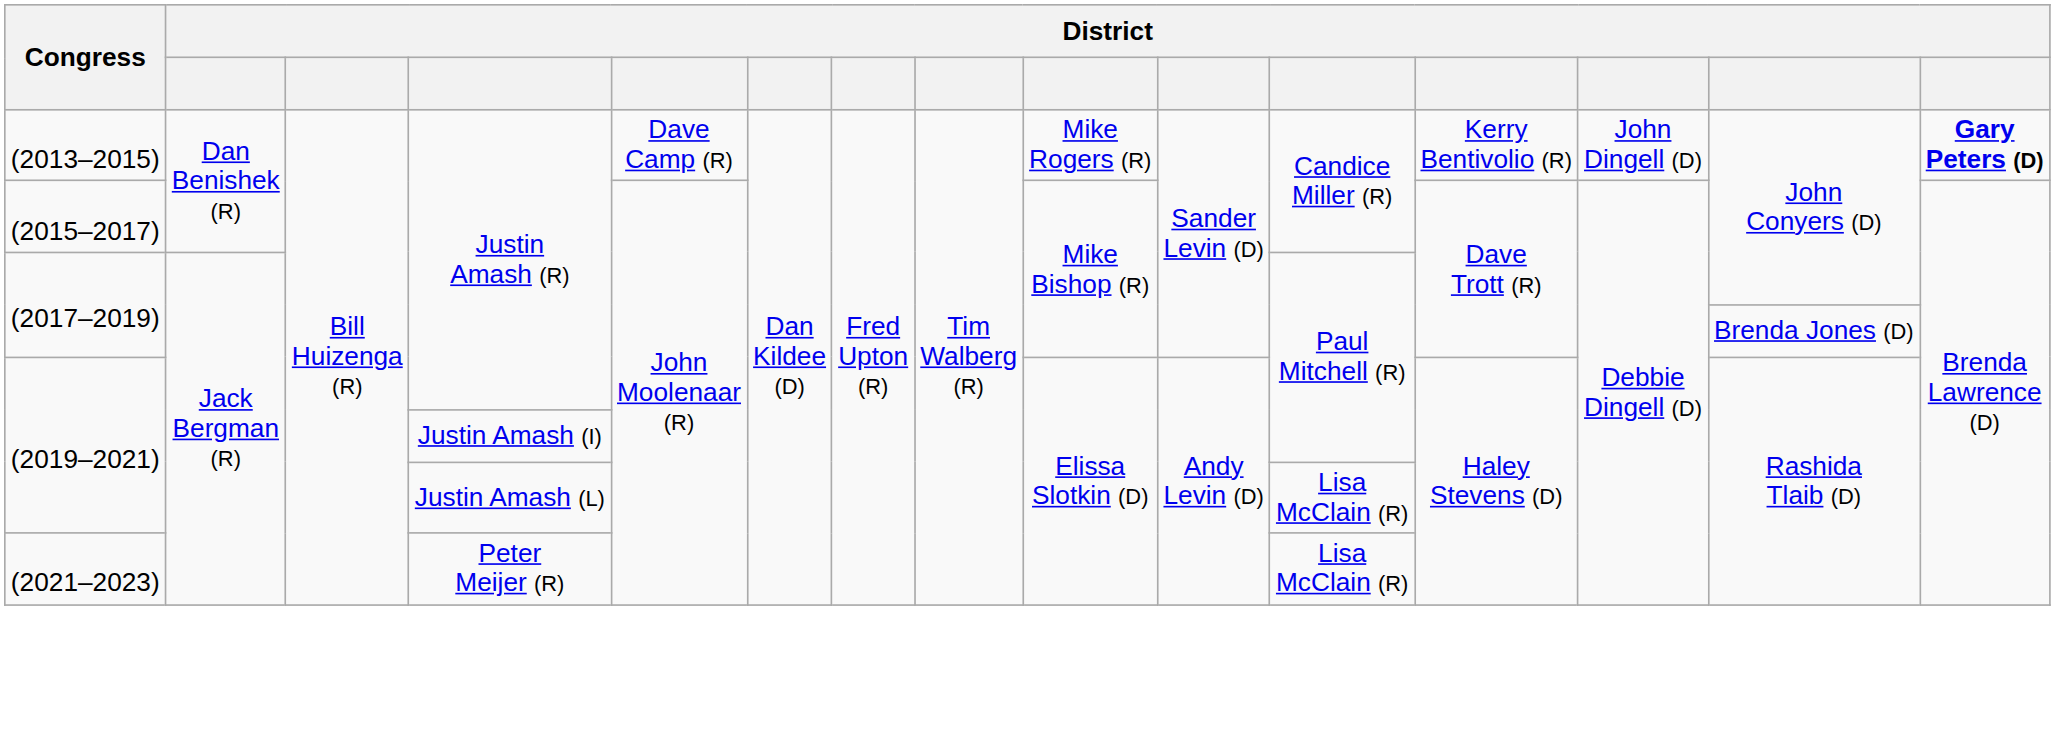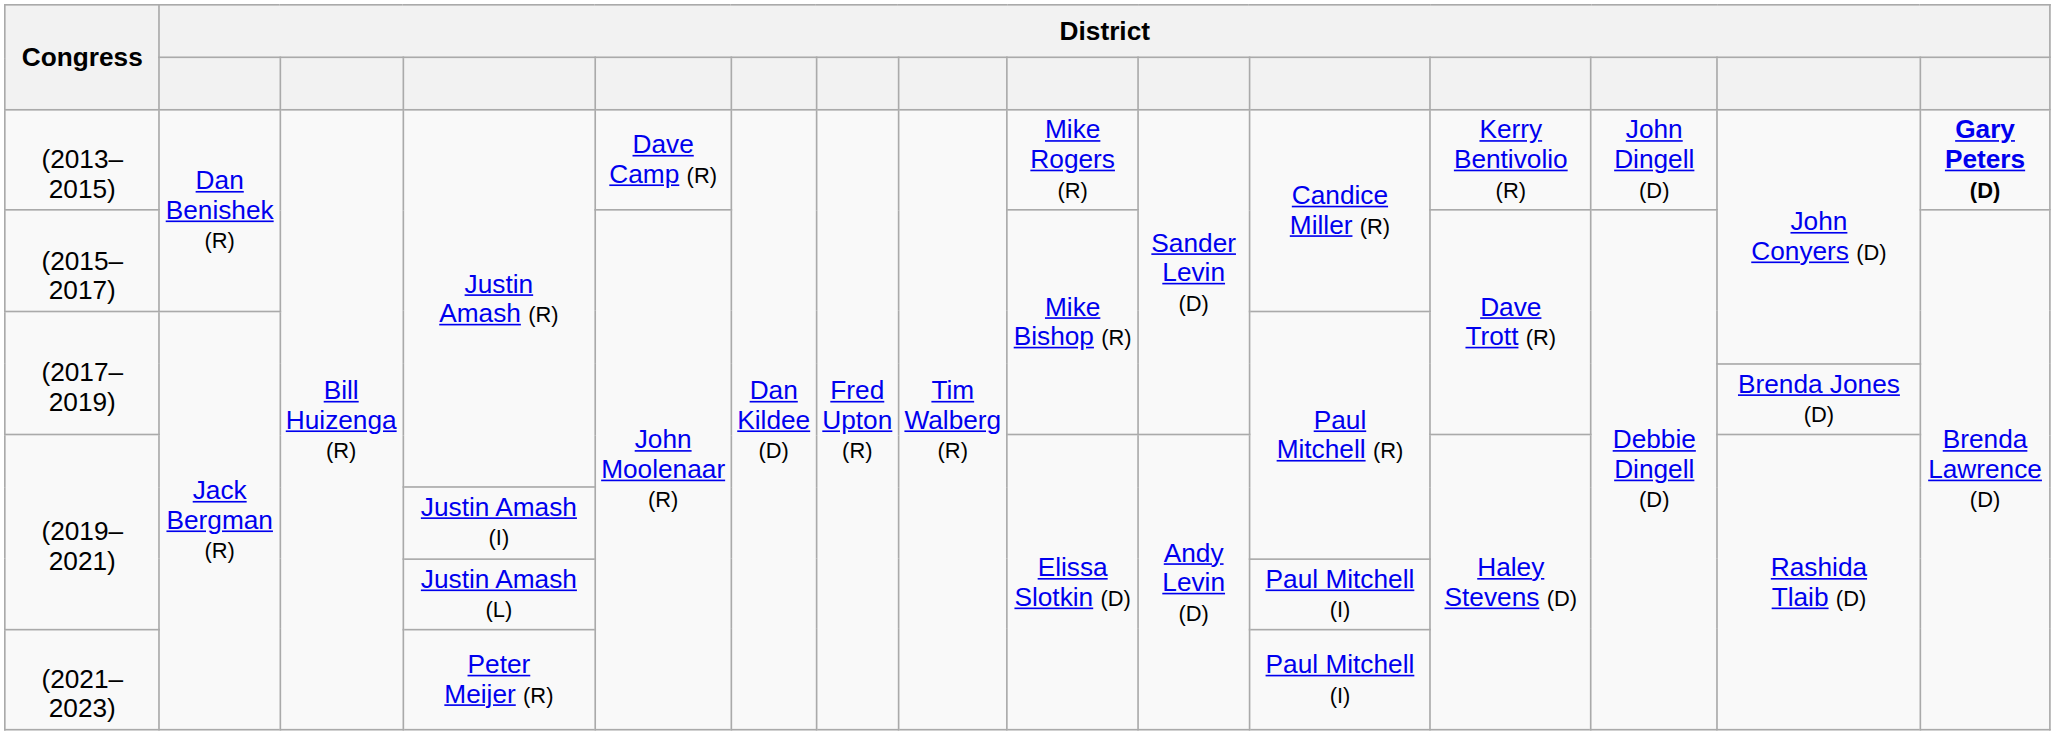(1342, 497) Lisa McClain (R) -> (1340, 593) Paul Mitchell (I)
(1342, 568) Lisa McClain (R) -> (1340, 679) Paul Mitchell (I)
